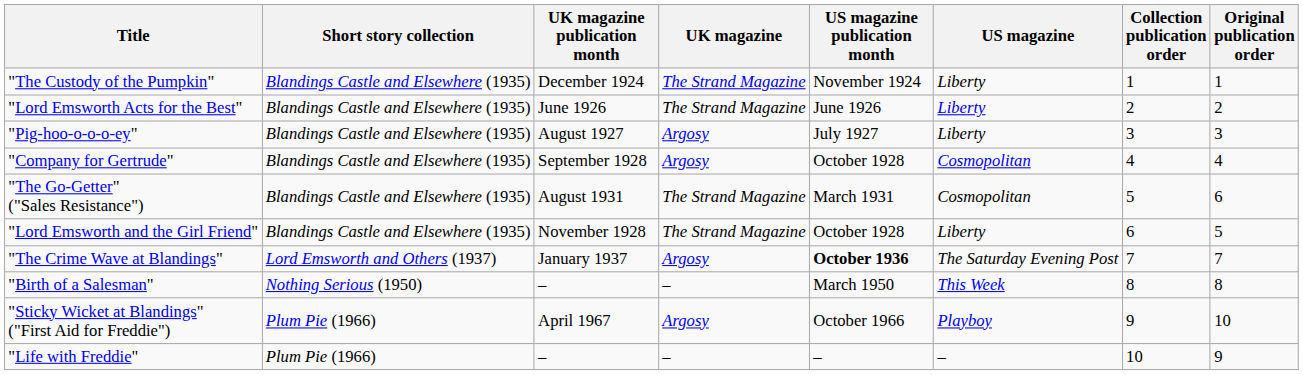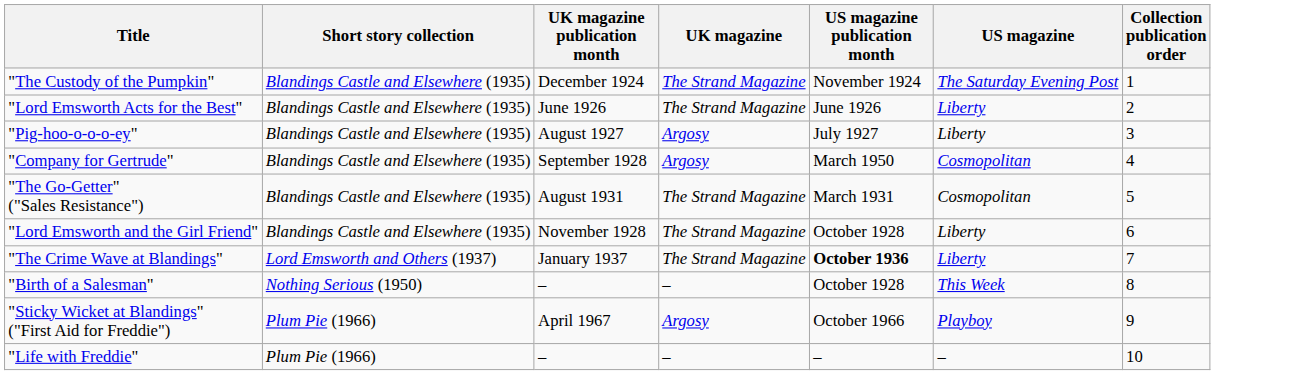- column: (1254, 36)
(961, 81) Liberty -> (1028, 81) The Saturday Evening Post
(859, 160) October 1928 -> (854, 160) March 1950
(686, 258) Argosy -> (734, 258) The Strand Magazine
(1028, 258) The Saturday Evening Post -> (961, 258) Liberty
(854, 284) March 1950 -> (859, 284) October 1928
